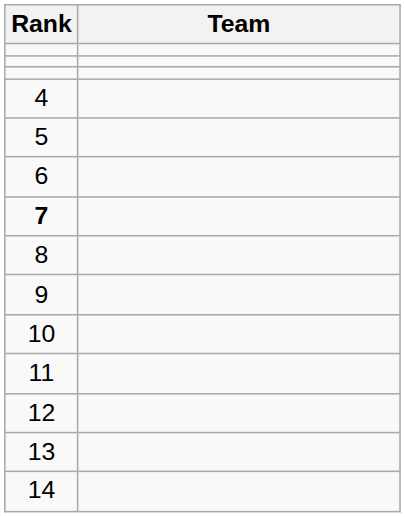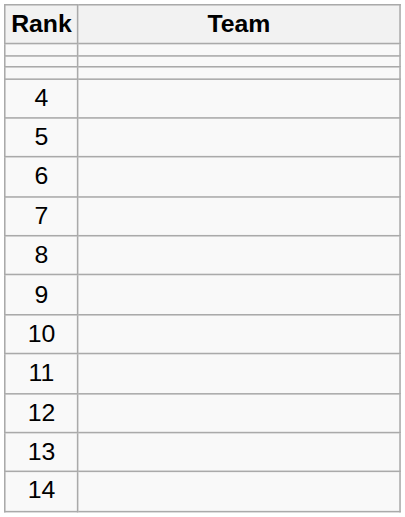(41, 215) bold -> (41, 215) normal
